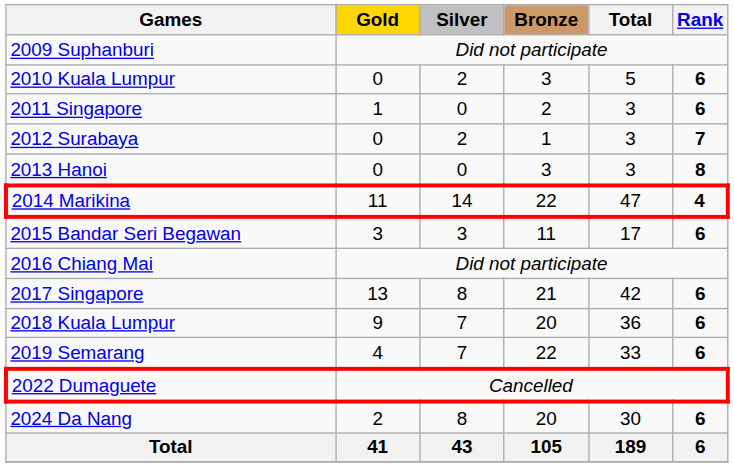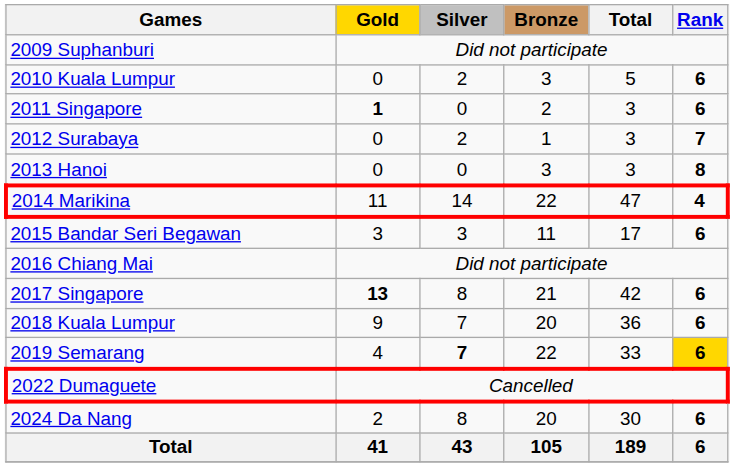(378, 109) normal -> (378, 109) bold
(378, 293) normal -> (378, 293) bold
(462, 353) normal -> (462, 353) bold
(700, 353) no background -> (700, 353) gold background
